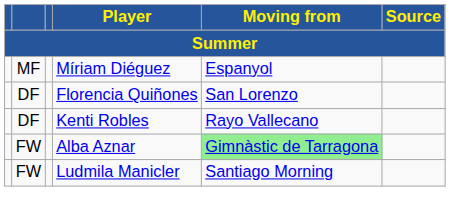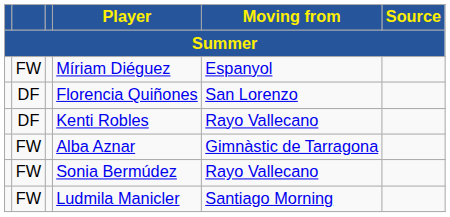(28, 69) MF -> (28, 69) FW
(292, 146) lightgreen background -> (292, 146) no background
+ row: (117, 172)
